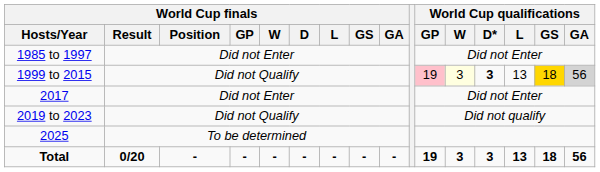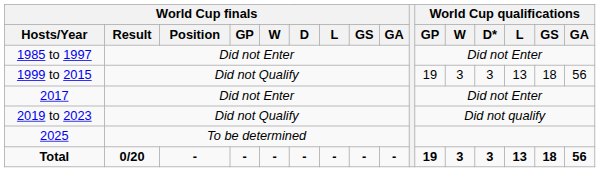(430, 75) pink background -> (430, 75) no background
(460, 75) lightyellow background -> (460, 75) no background
(490, 75) bold -> (490, 75) normal
(550, 75) gold background -> (550, 75) no background
(579, 75) lightgrey background -> (579, 75) no background
